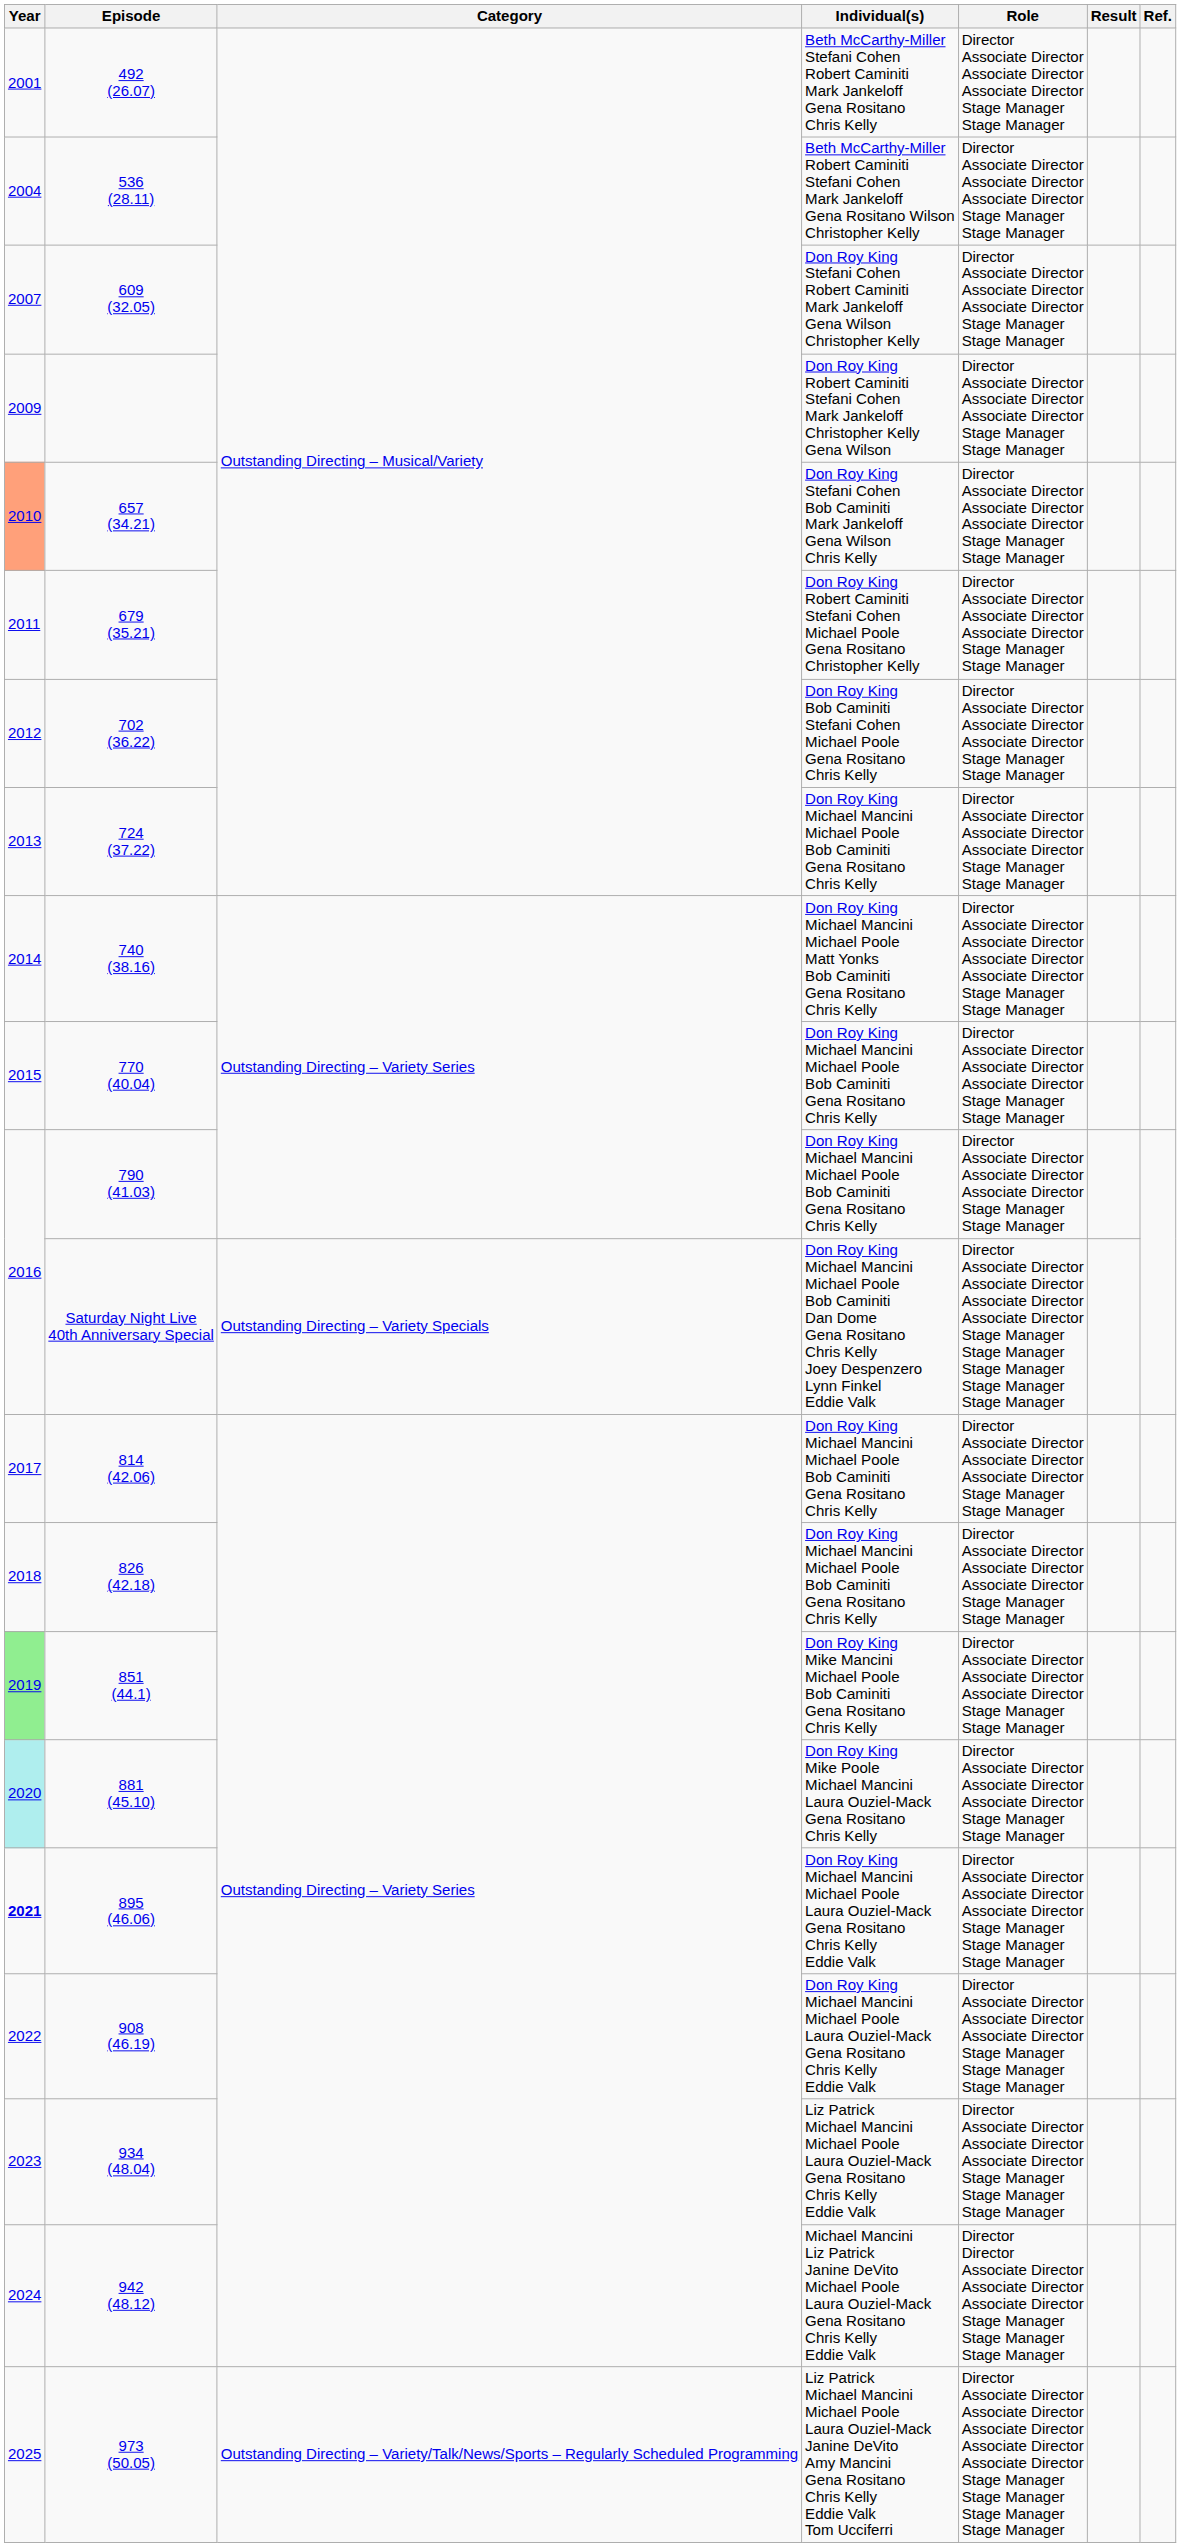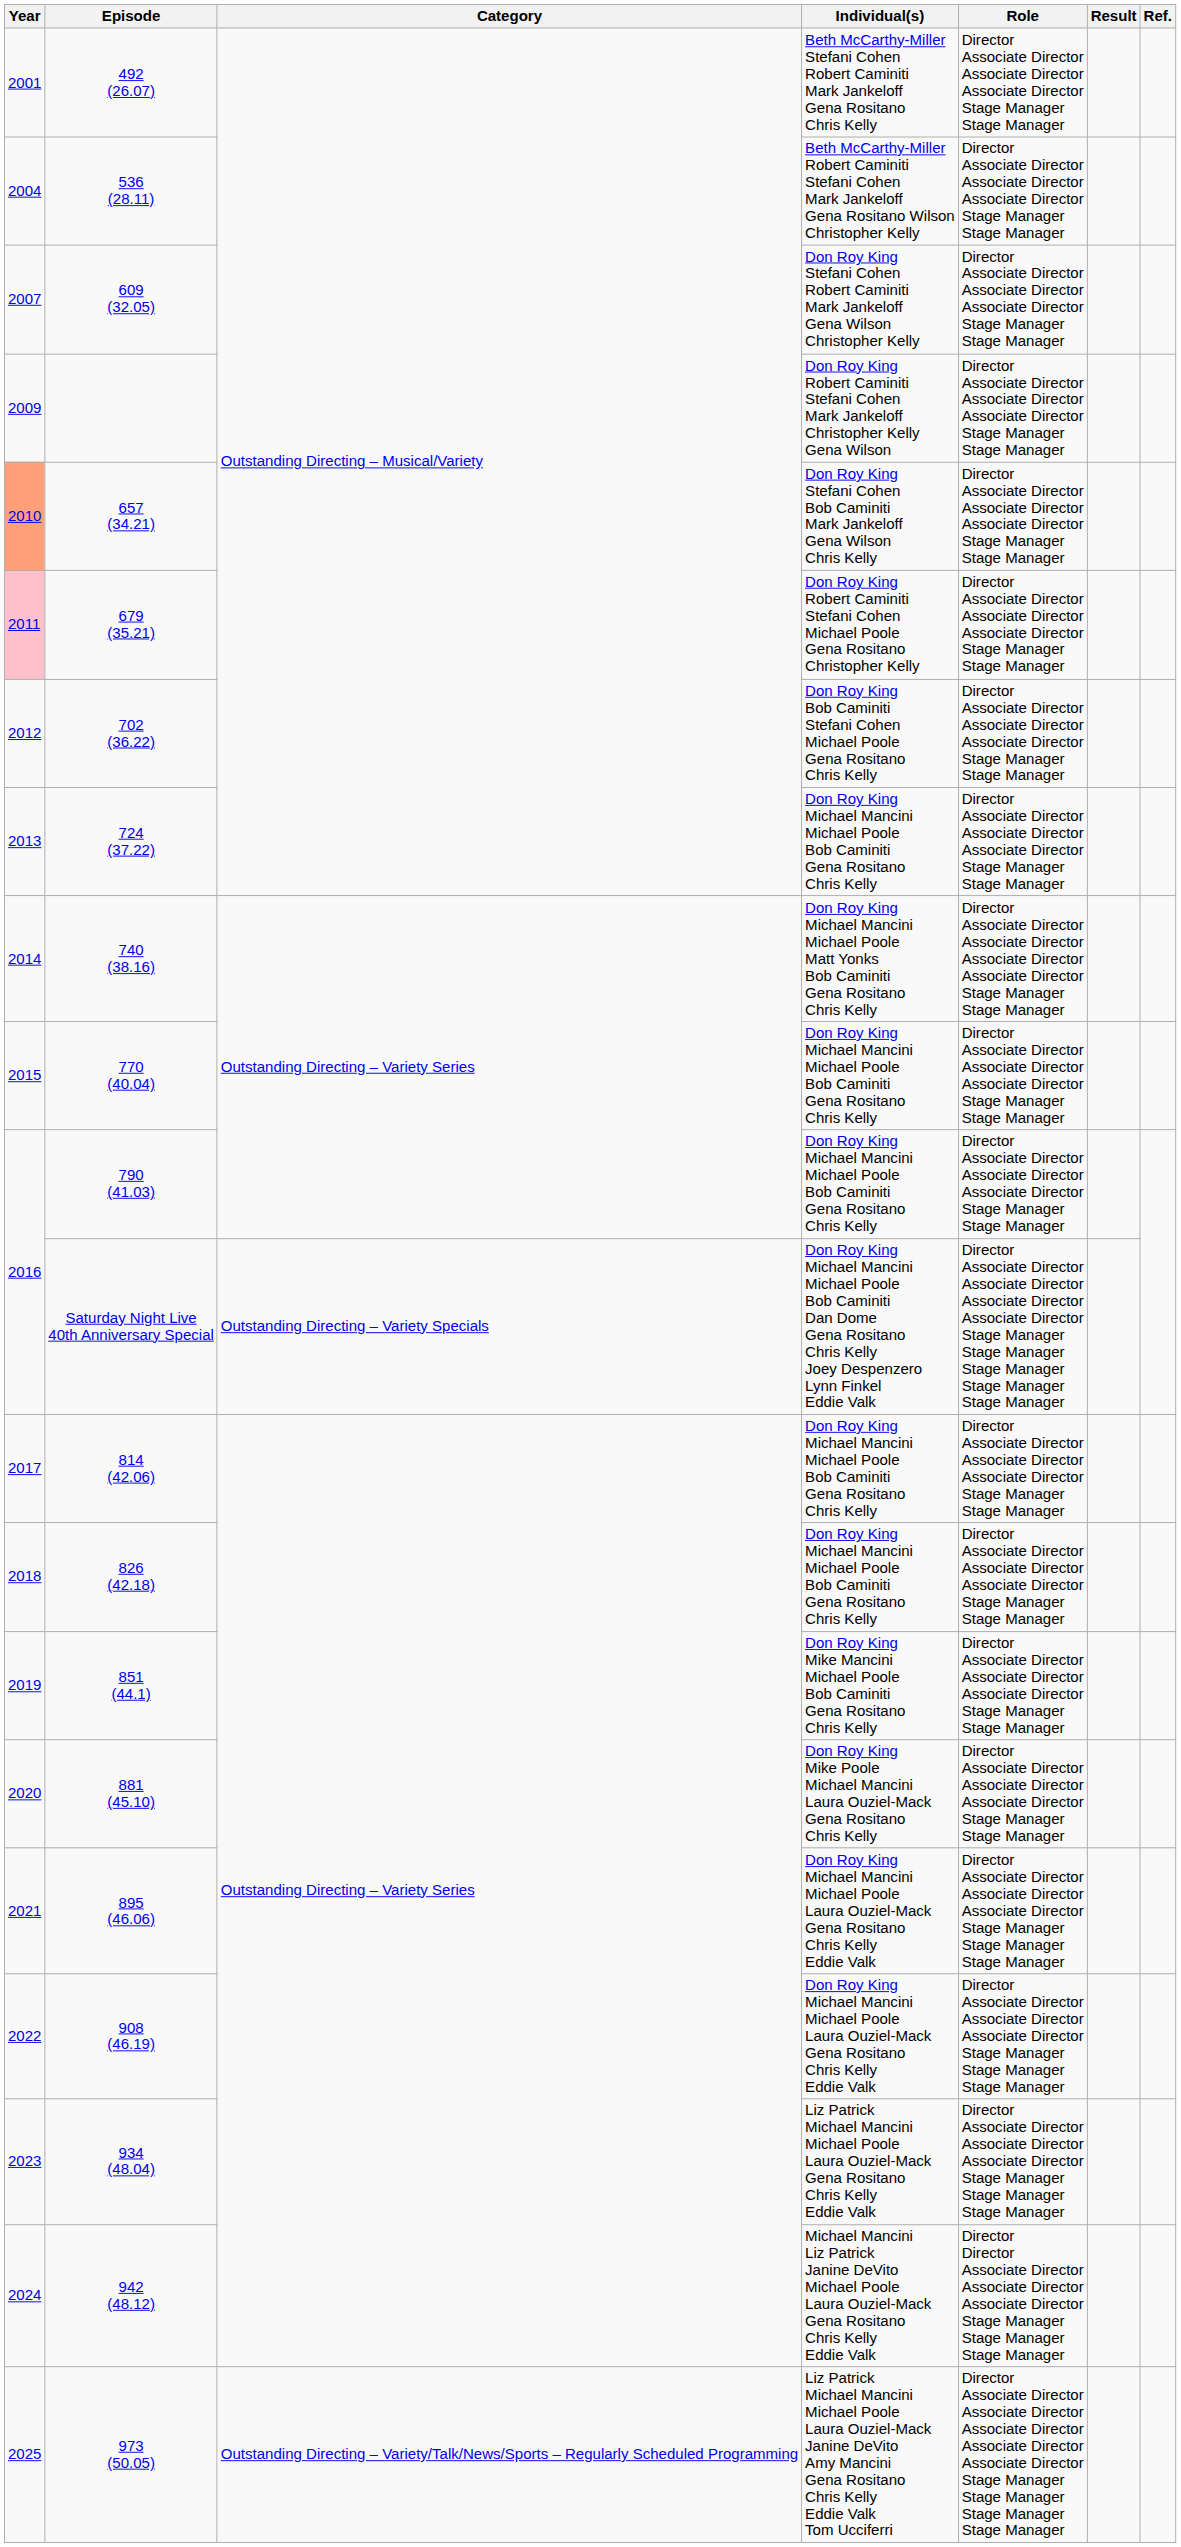(24, 624) no background -> (24, 624) pink background
(25, 1685) lightgreen background -> (25, 1685) no background
(25, 1793) paleturquoise background -> (25, 1793) no background
(25, 1910) bold -> (25, 1910) normal
